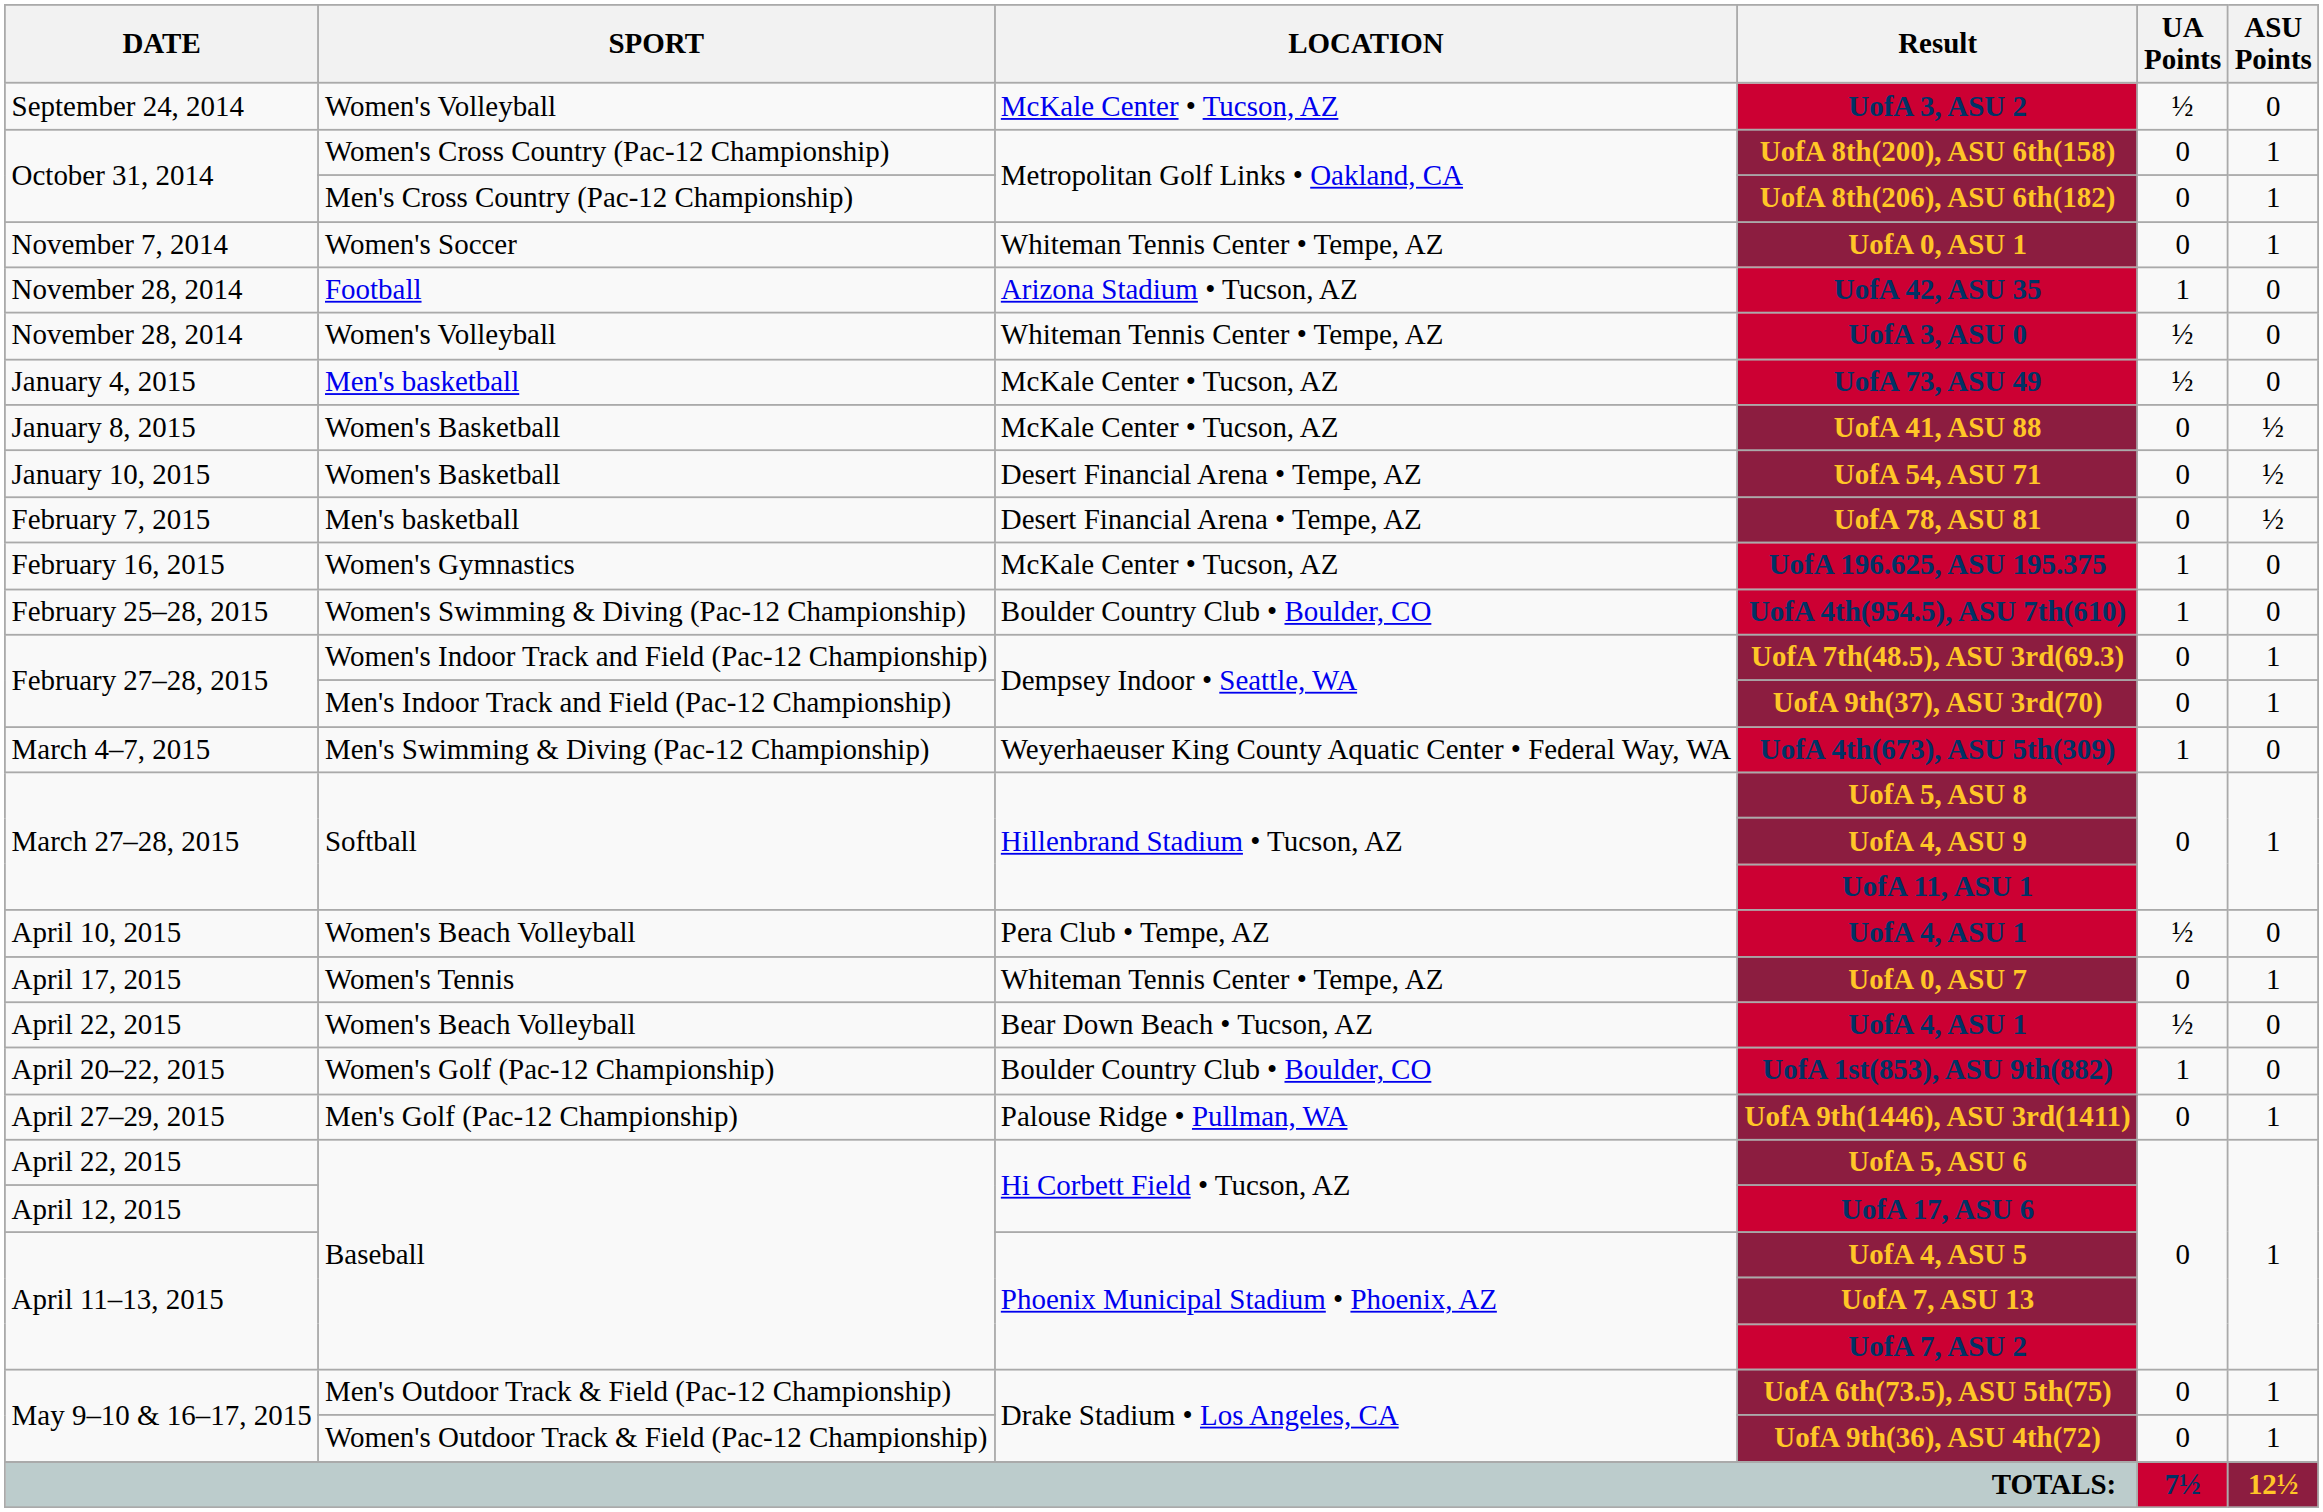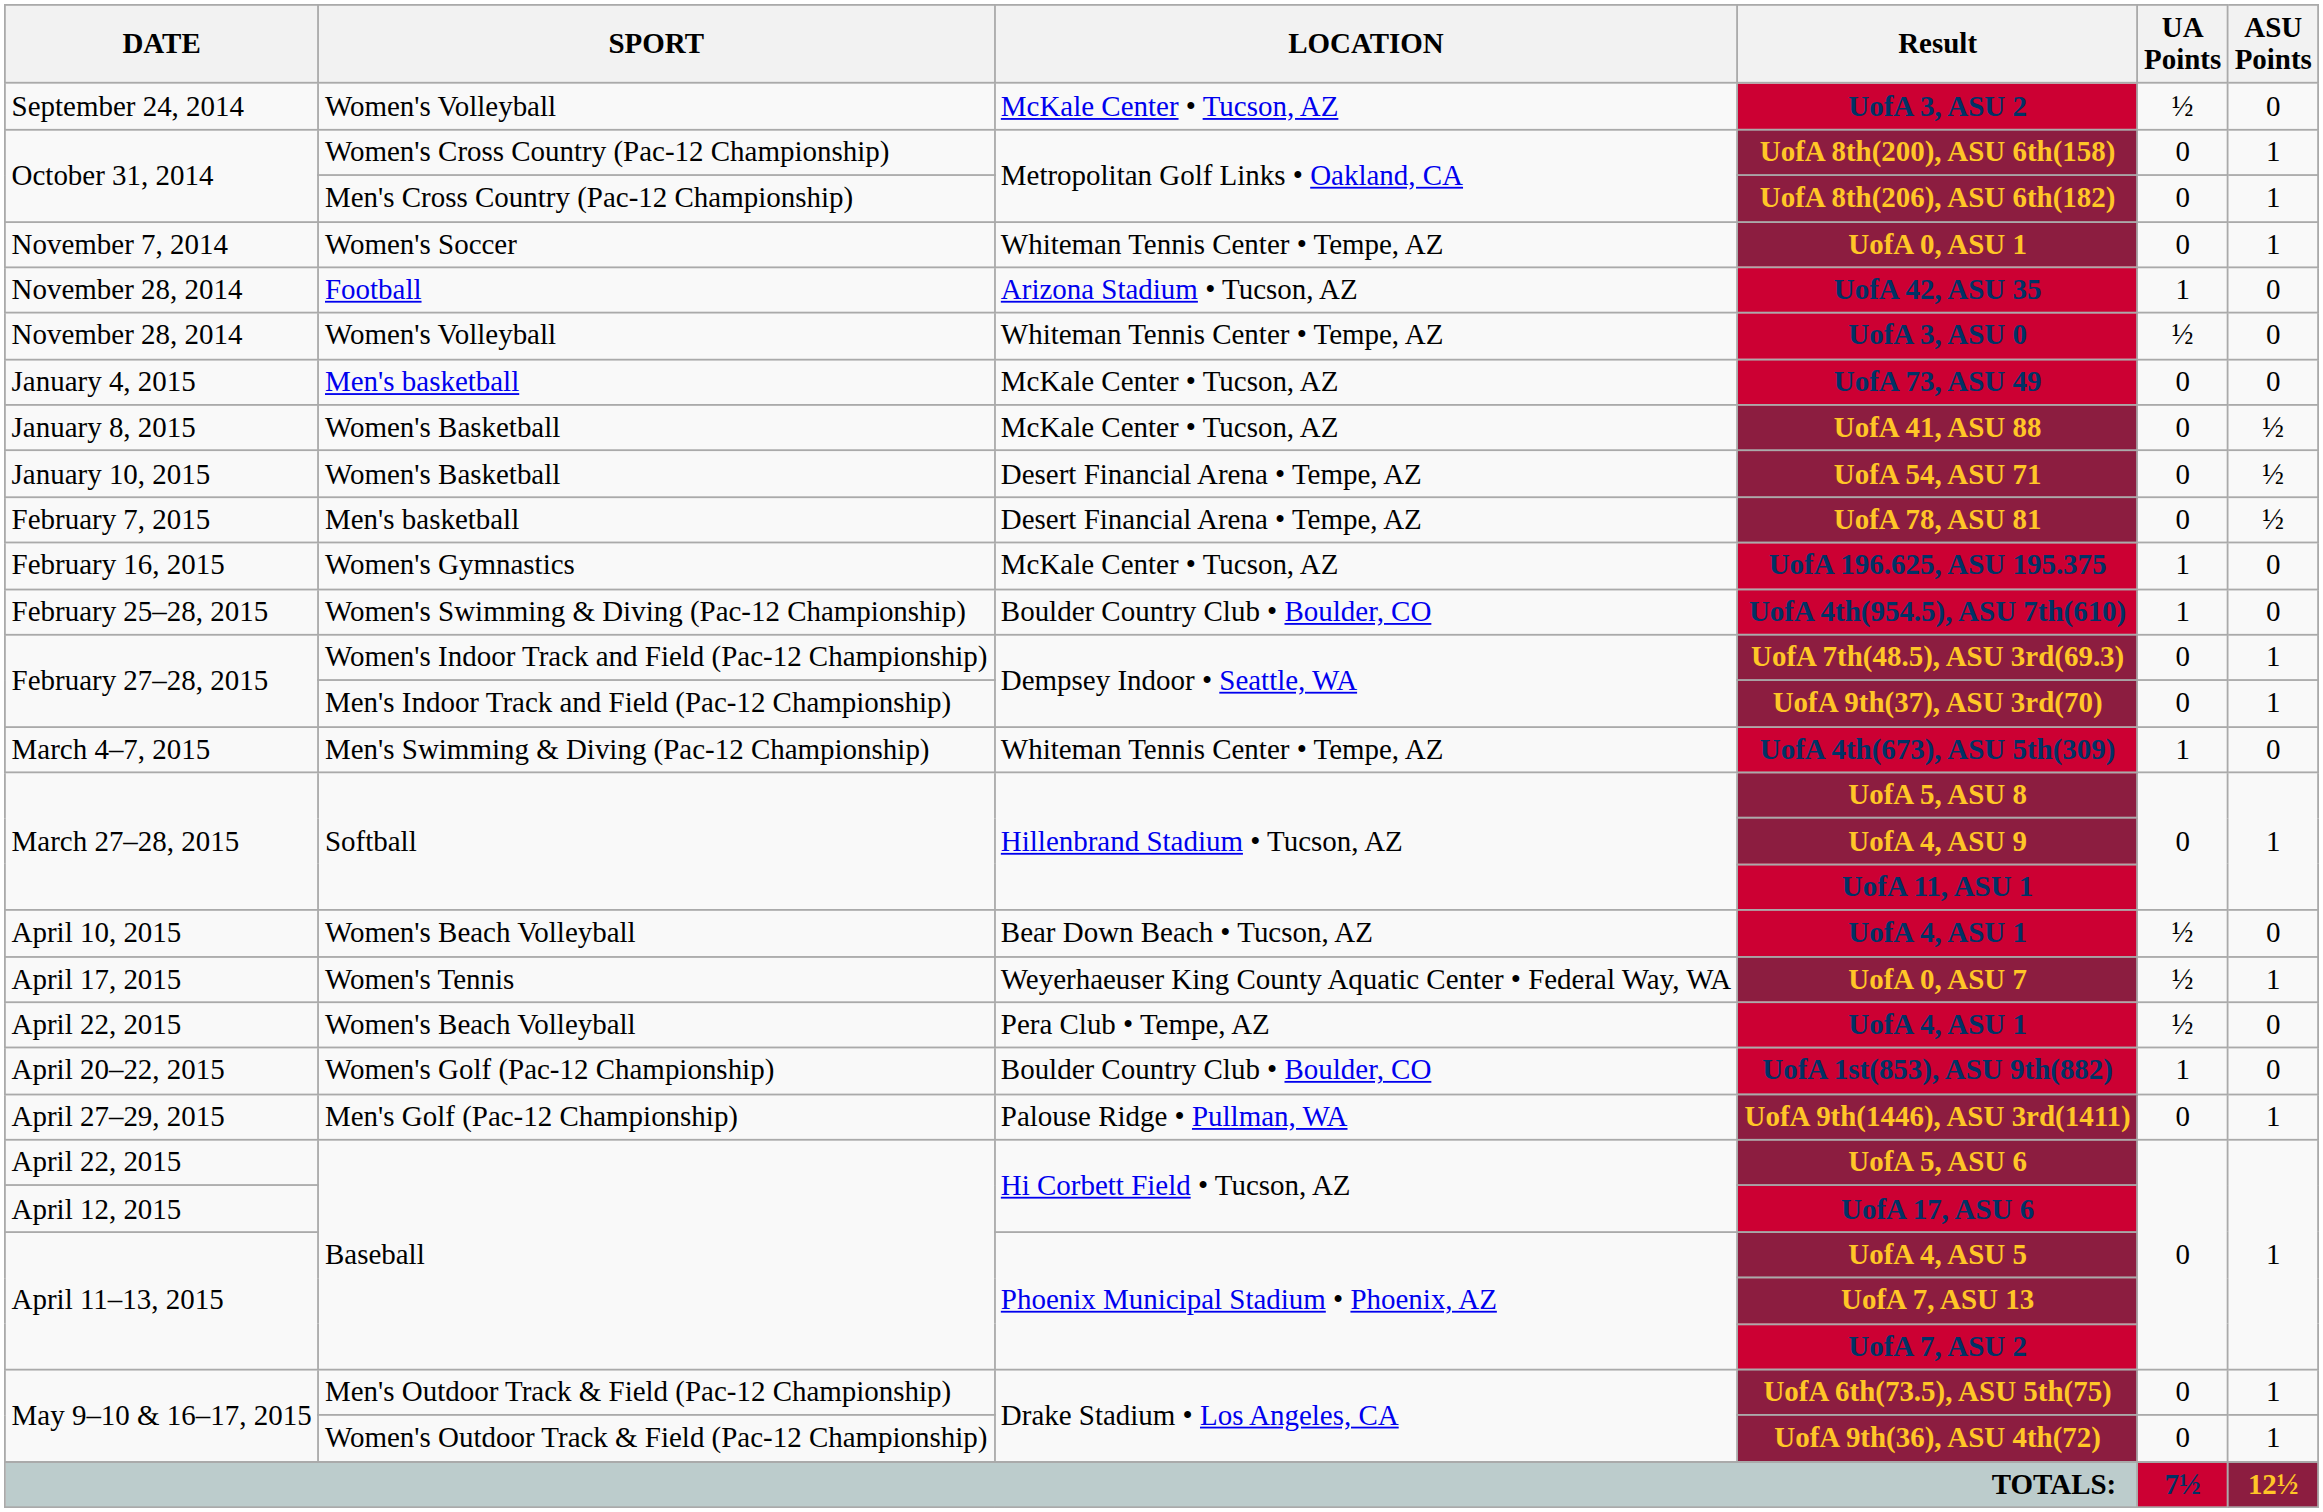(2183, 381) ½ -> (2183, 381) 0
(1366, 748) Weyerhaeuser King County Aquatic Center • Federal Way, WA -> (1222, 748) Whiteman Tennis Center • Tempe, AZ
(1135, 932) Pera Club • Tempe, AZ -> (1187, 932) Bear Down Beach • Tucson, AZ
(1222, 978) Whiteman Tennis Center • Tempe, AZ -> (1366, 978) Weyerhaeuser King County Aquatic Center • Federal Way, WA
(2183, 978) 0 -> (2183, 978) ½
(1187, 1024) Bear Down Beach • Tucson, AZ -> (1135, 1024) Pera Club • Tempe, AZ
